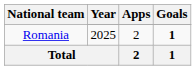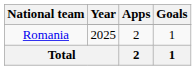(172, 34) bold -> (172, 34) normal
